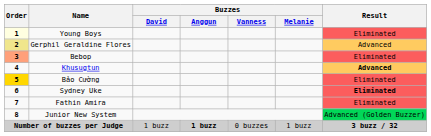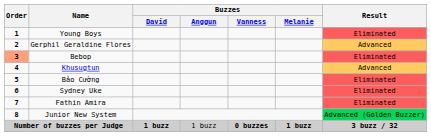(16, 33) lightyellow background -> (16, 33) no background
(16, 45) khaki background -> (16, 45) no background
(375, 68) bold -> (375, 68) normal
(16, 80) gold background -> (16, 80) no background
(375, 91) bold -> (375, 91) normal
(156, 126) normal -> (156, 126) bold
(204, 126) bold -> (204, 126) normal
(251, 126) normal -> (251, 126) bold
(299, 126) normal -> (299, 126) bold
